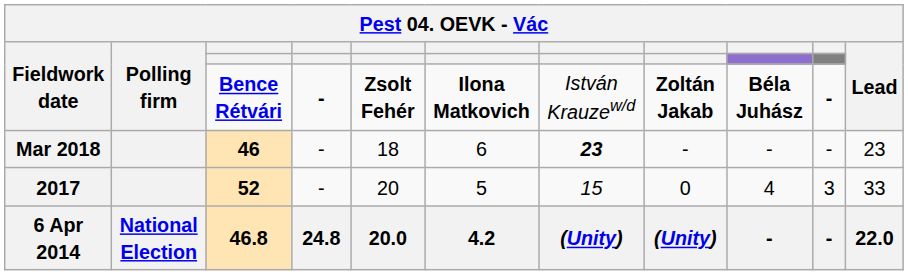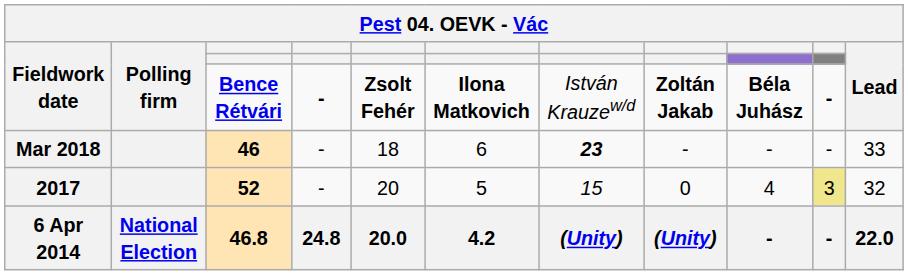(875, 150) 23 -> (875, 150) 33
(829, 188) no background -> (829, 188) khaki background
(875, 188) 33 -> (875, 188) 32
